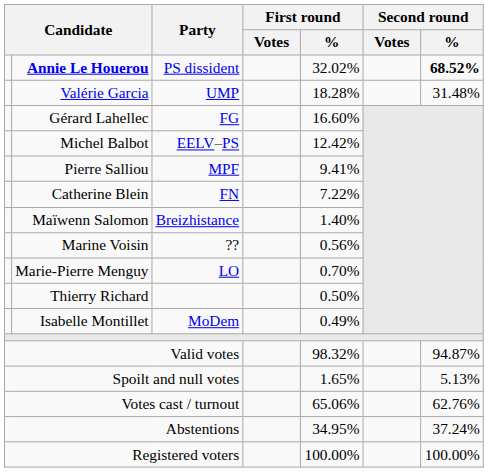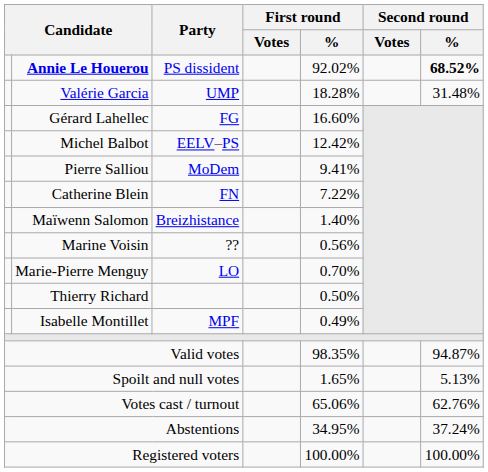(336, 67) 32.02% -> (336, 67) 92.02%
(224, 169) MPF -> (214, 169) MoDem
(214, 321) MoDem -> (224, 321) MPF
(336, 353) 98.32% -> (336, 353) 98.35%
